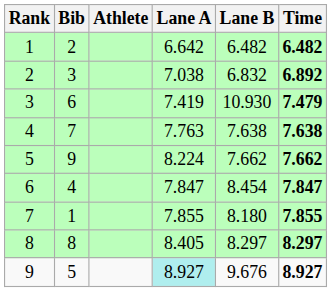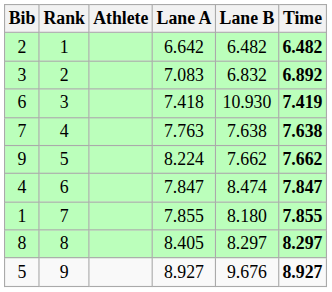columns swapped: (29, 18) <-> (72, 18)
(184, 74) 7.038 -> (184, 74) 7.083
(184, 103) 7.419 -> (184, 103) 7.418
(302, 103) 7.479 -> (302, 103) 7.419
(247, 187) 8.454 -> (247, 187) 8.474
(184, 272) paleturquoise background -> (184, 272) no background
